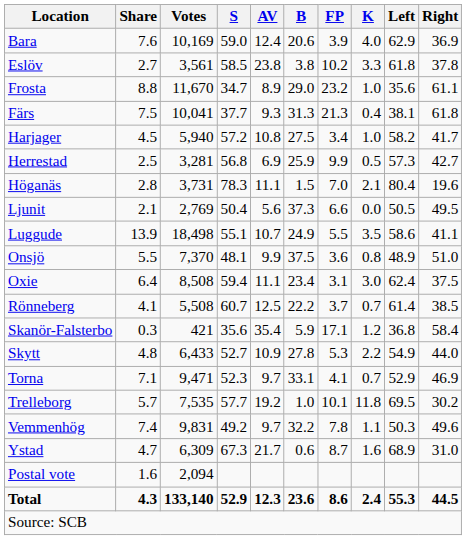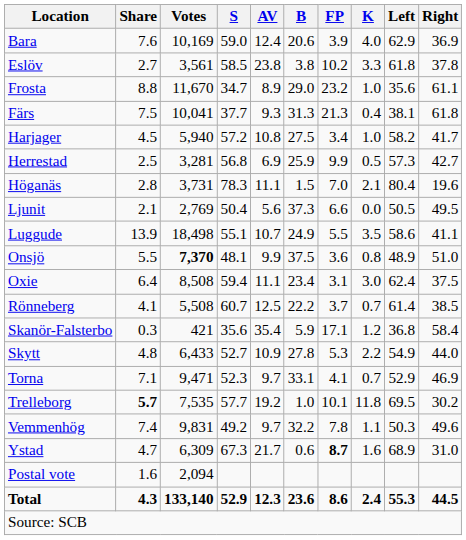(196, 257) normal -> (196, 257) bold
(148, 402) normal -> (148, 402) bold
(338, 450) normal -> (338, 450) bold
